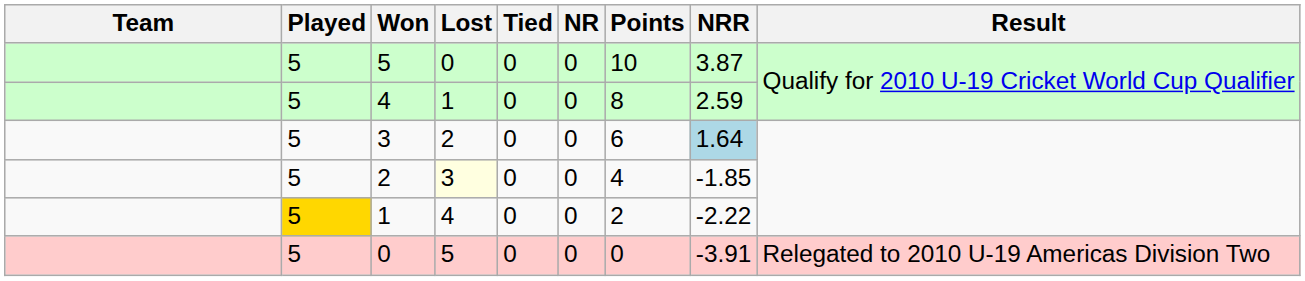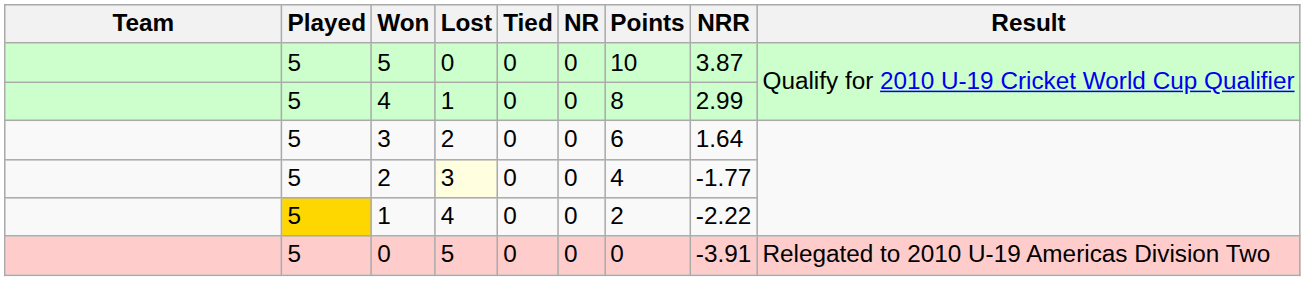(720, 100) 2.59 -> (720, 100) 2.99
(720, 139) lightblue background -> (720, 139) no background
(724, 178) -1.85 -> (724, 178) -1.77
